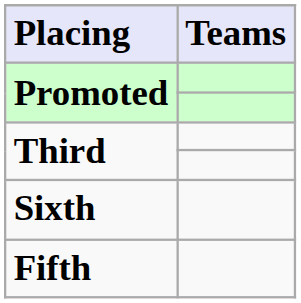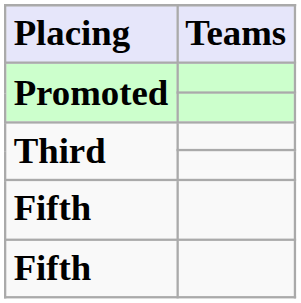(55, 208) Sixth -> (52, 208) Fifth
